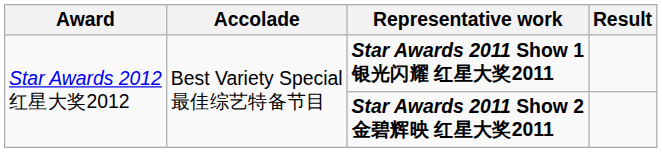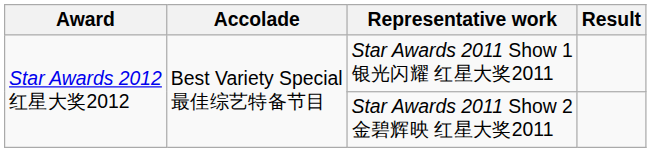(468, 62) bold -> (462, 62) normal
(468, 118) bold -> (462, 118) normal
